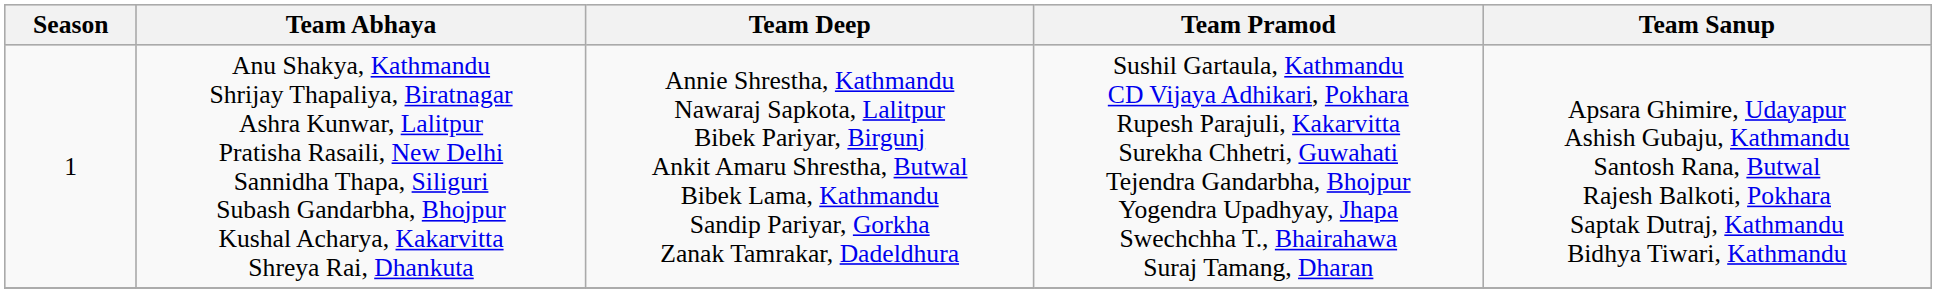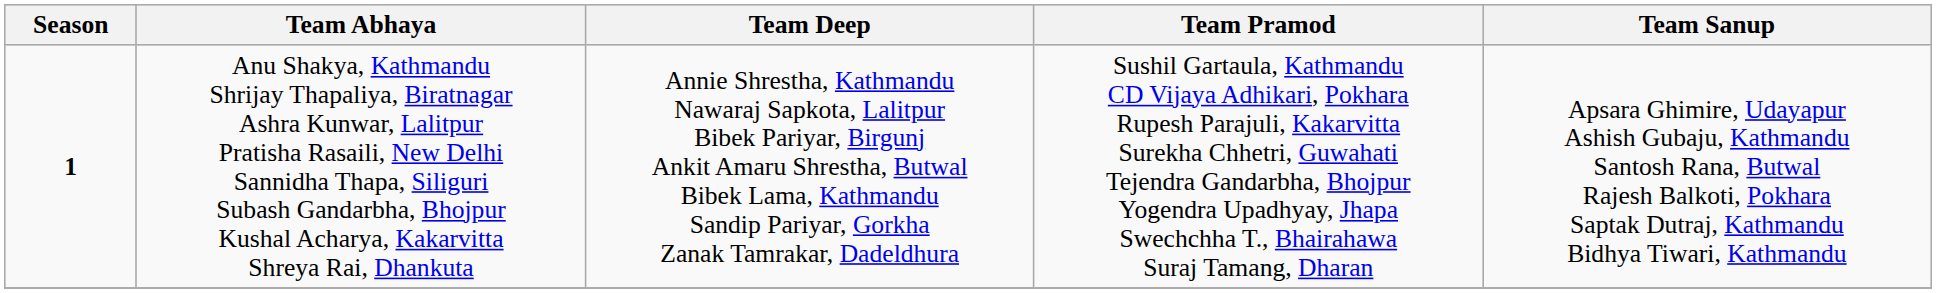(71, 166) normal -> (71, 166) bold
